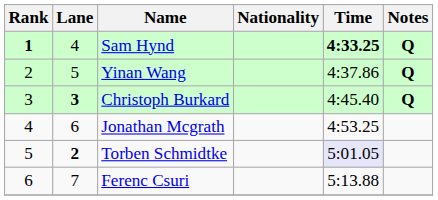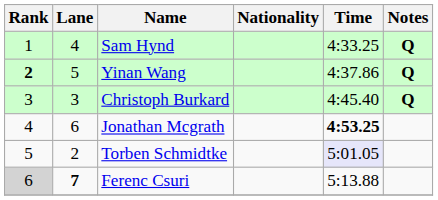(28, 45) bold -> (28, 45) normal
(353, 45) bold -> (353, 45) normal
(28, 72) normal -> (28, 72) bold
(75, 99) bold -> (75, 99) normal
(353, 126) normal -> (353, 126) bold
(75, 153) bold -> (75, 153) normal
(28, 180) no background -> (28, 180) lightgrey background
(75, 180) normal -> (75, 180) bold
